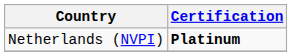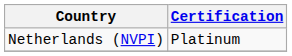(205, 40) bold -> (205, 40) normal
